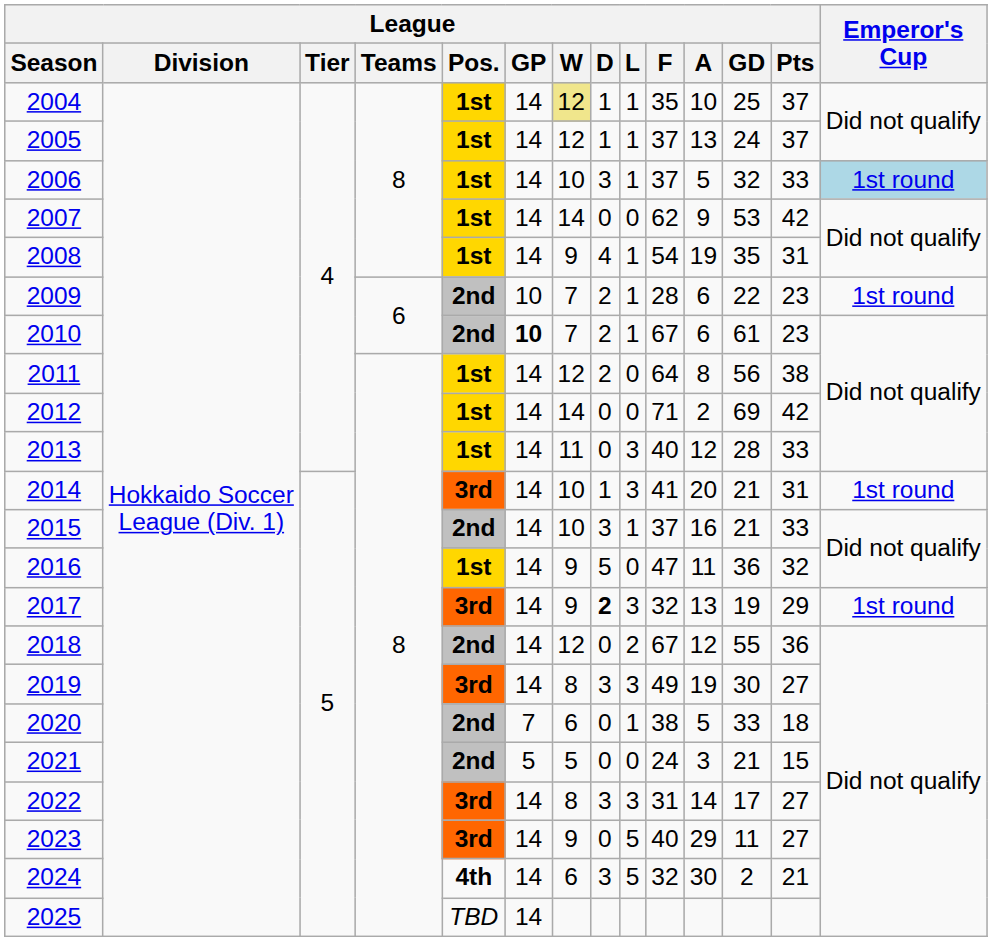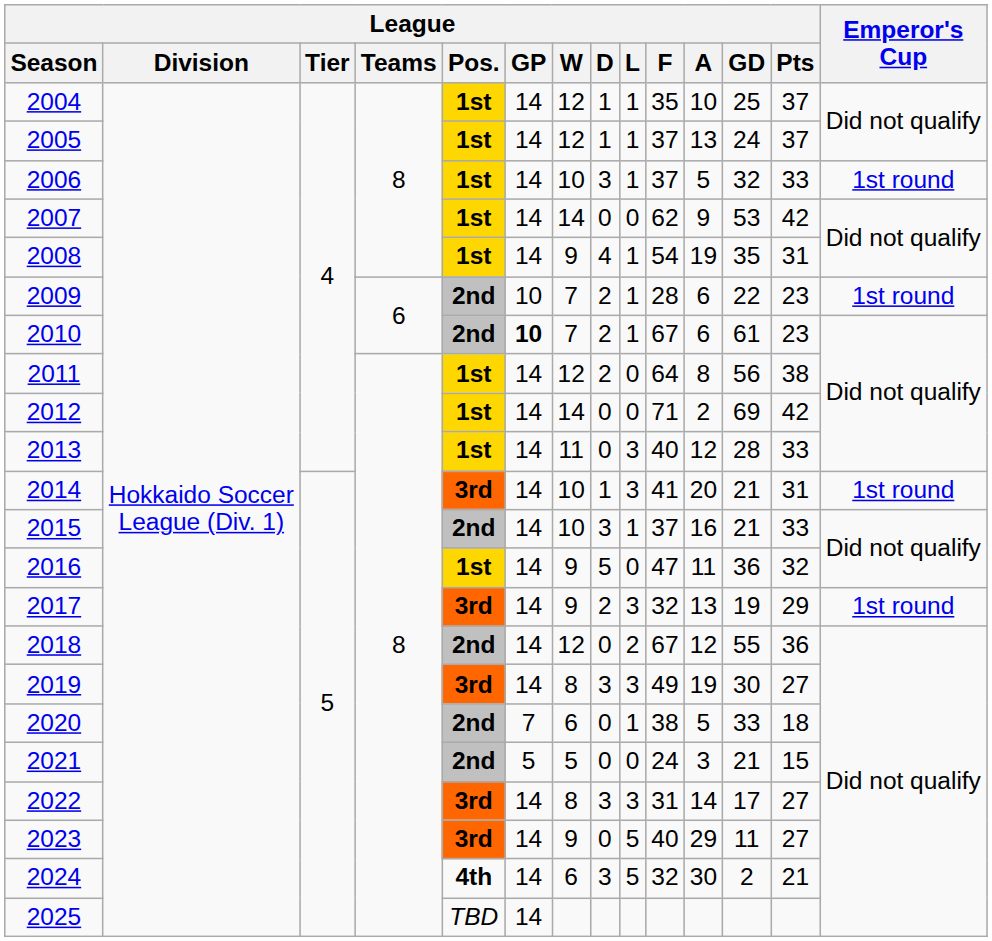(571, 101) khaki background -> (571, 101) no background
(903, 179) lightblue background -> (903, 179) no background
(605, 606) bold -> (605, 606) normal
